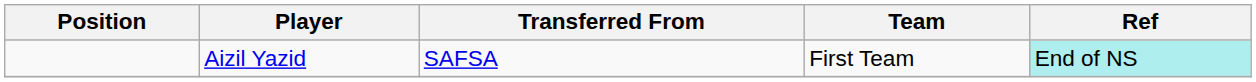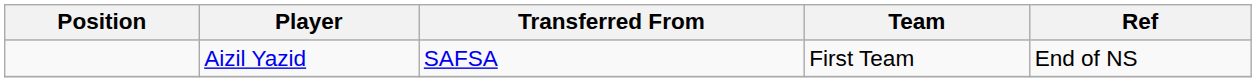(1086, 58) paleturquoise background -> (1086, 58) no background
